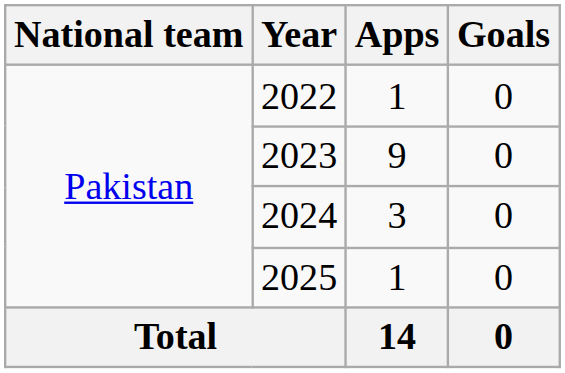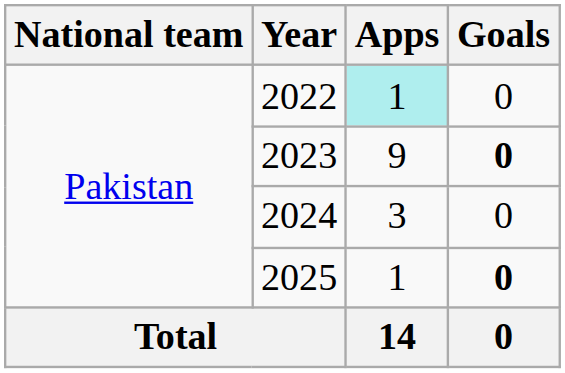(397, 95) no background -> (397, 95) paleturquoise background
(504, 155) normal -> (504, 155) bold
(504, 276) normal -> (504, 276) bold
